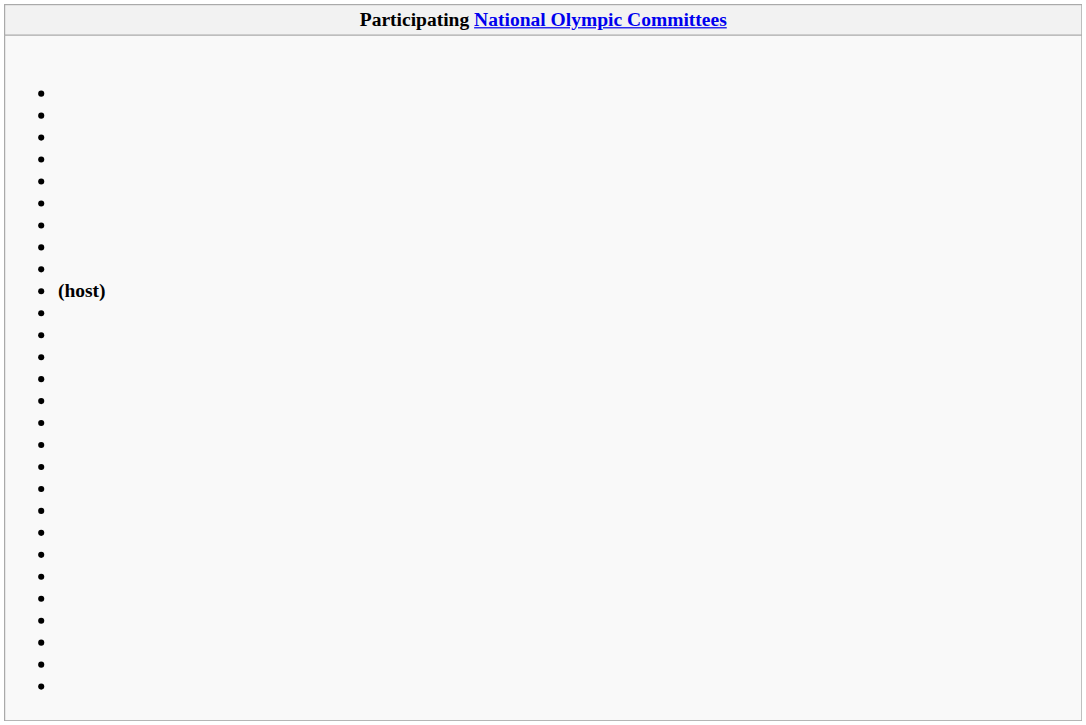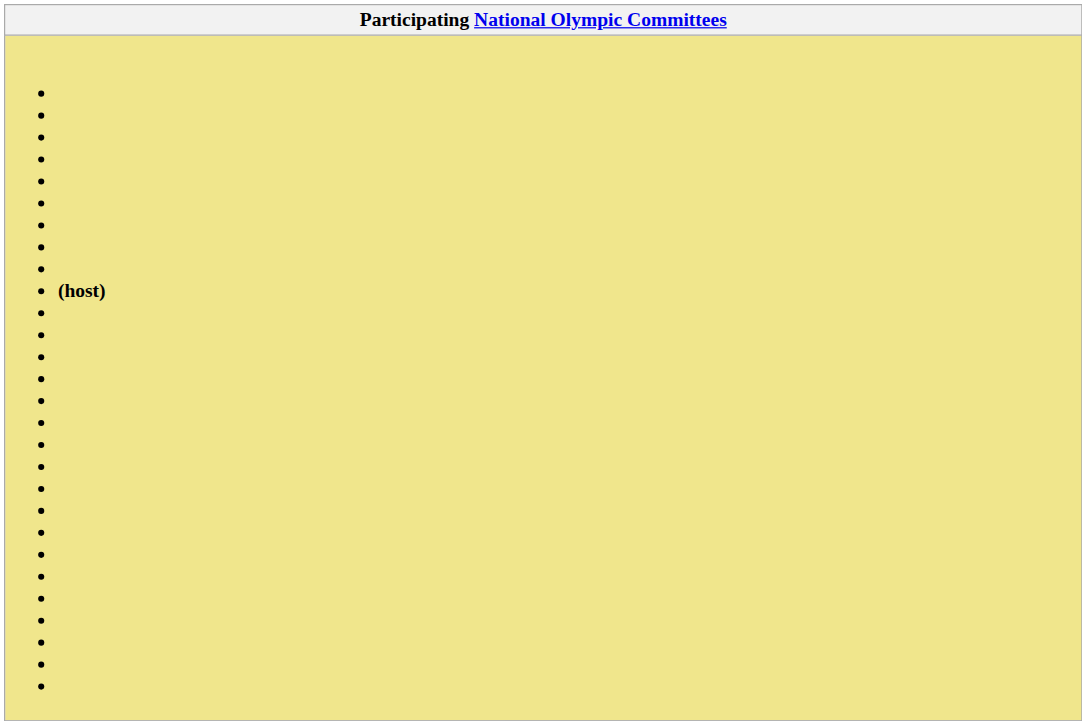(543, 389) no background -> (543, 389) khaki background
